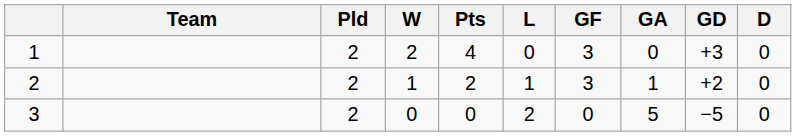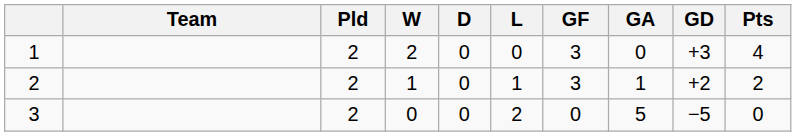columns swapped: (764, 20) <-> (470, 20)
